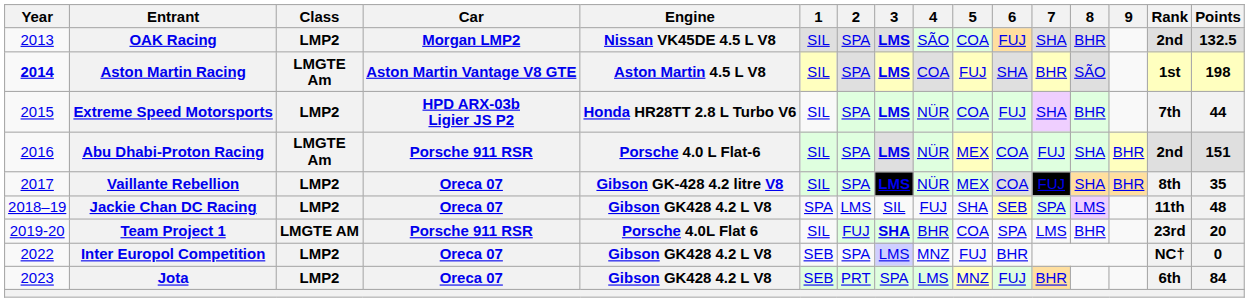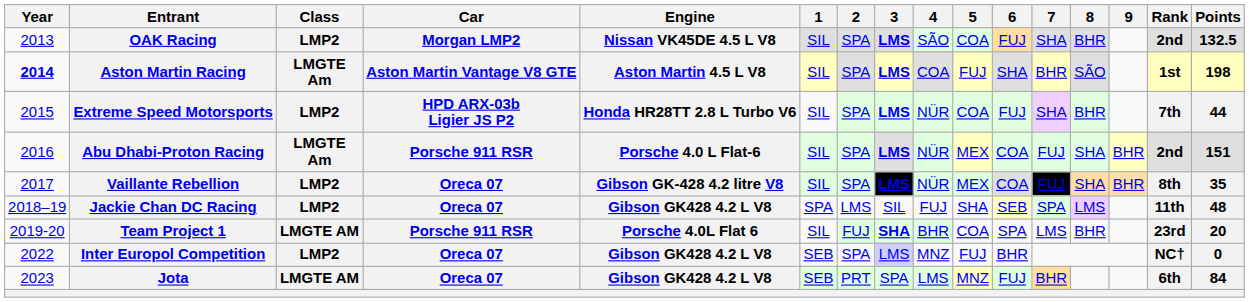(319, 278) LMP2 -> (319, 278) LMGTE AM
